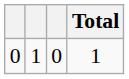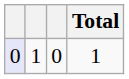(15, 55) no background -> (15, 55) lavender background
